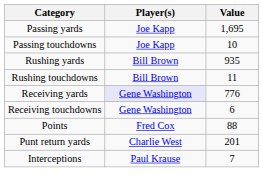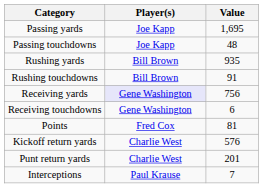(232, 45) 10 -> (232, 45) 48
(232, 77) 11 -> (232, 77) 91
(232, 93) 776 -> (232, 93) 756
(232, 126) 88 -> (232, 126) 81
+ row: (55, 142)
